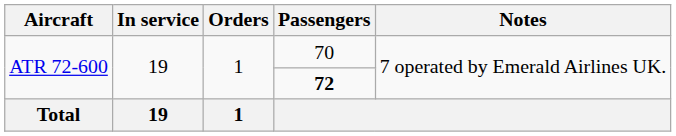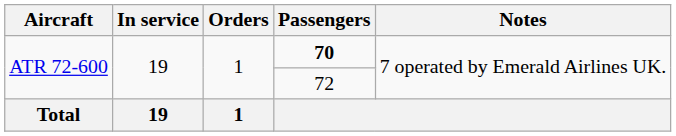(324, 51) normal -> (324, 51) bold
(324, 83) bold -> (324, 83) normal
